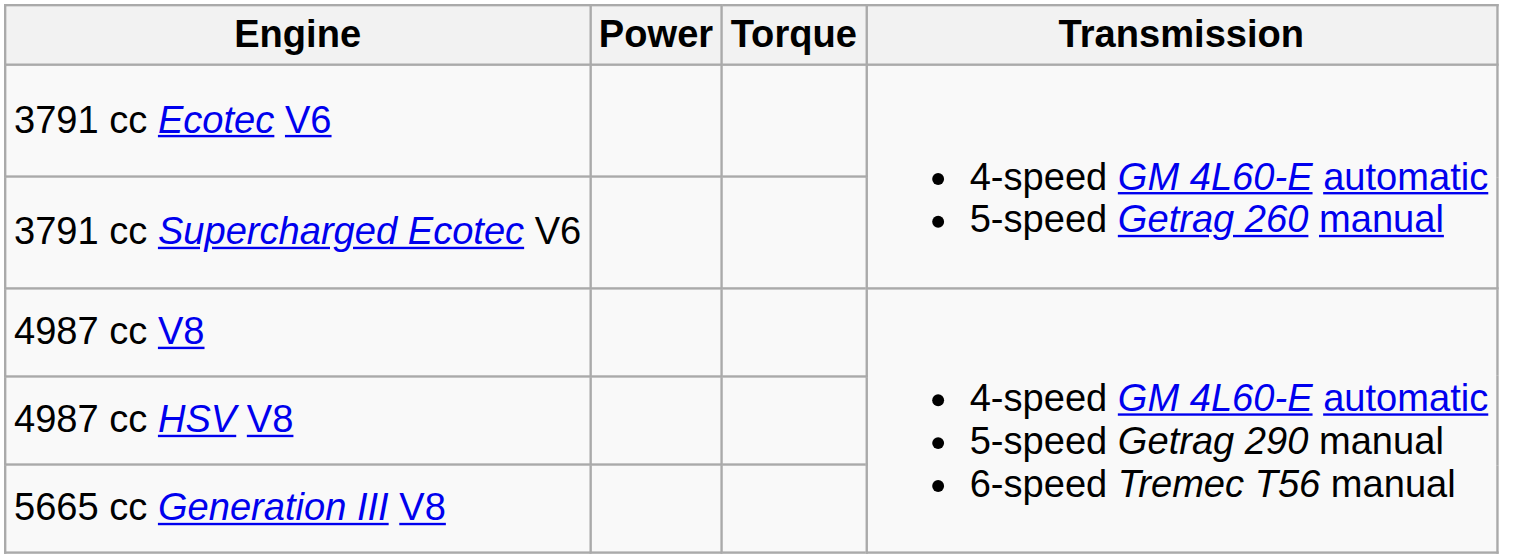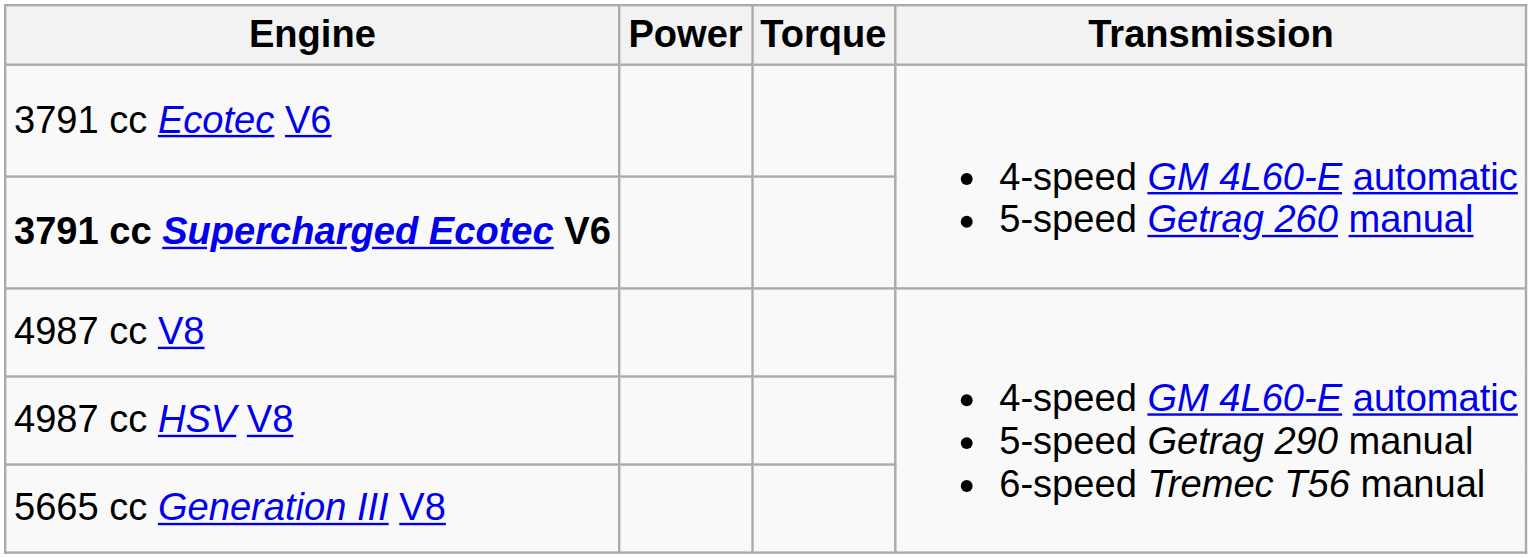(298, 231) normal -> (312, 231) bold
